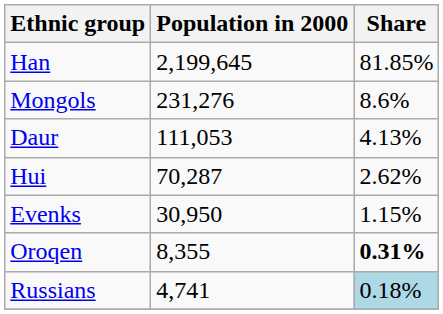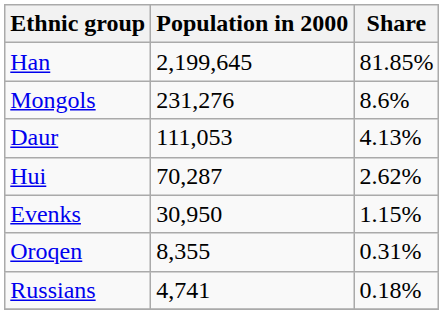(392, 251) bold -> (390, 251) normal
(390, 289) lightblue background -> (390, 289) no background
